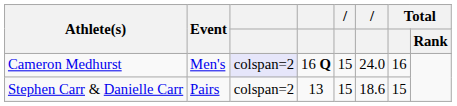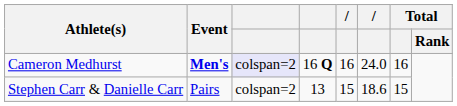(208, 65) normal -> (209, 65) bold
(345, 65) 15 -> (347, 65) 16
